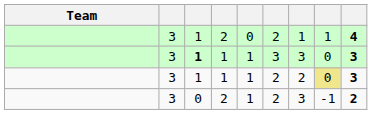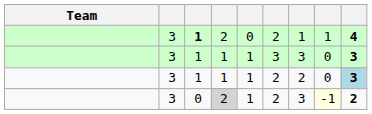(198, 36) normal -> (198, 36) bold
(198, 57) bold -> (198, 57) normal
(328, 78) khaki background -> (328, 78) no background
(354, 78) no background -> (354, 78) lightblue background
(224, 99) no background -> (224, 99) lightgrey background
(328, 99) no background -> (328, 99) lightyellow background
